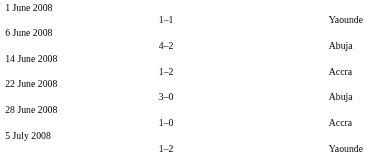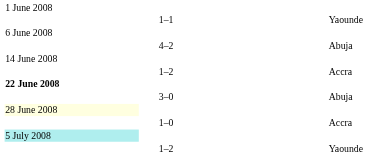(31, 84) normal -> (32, 84) bold
(31, 110) no background -> (31, 110) lightyellow background
(28, 135) no background -> (28, 135) paleturquoise background
